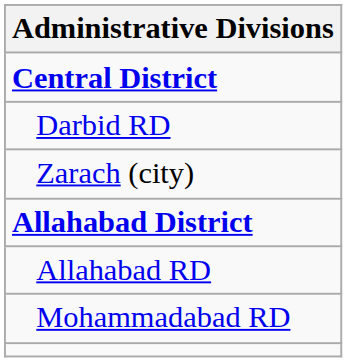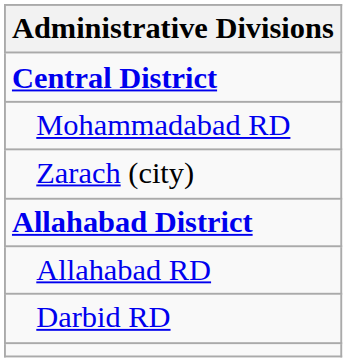(103, 125) Darbid RD -> (163, 125) Mohammadabad RD
(163, 317) Mohammadabad RD -> (103, 317) Darbid RD
